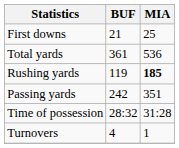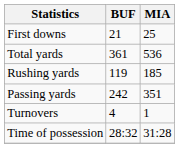(152, 73) bold -> (152, 73) normal
rows swapped: (33, 133) <-> (55, 113)
